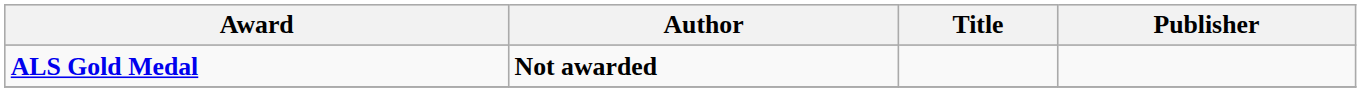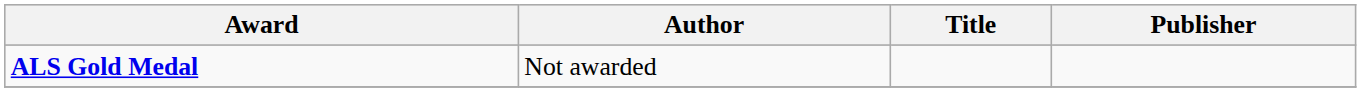(586, 65) bold -> (590, 65) normal
